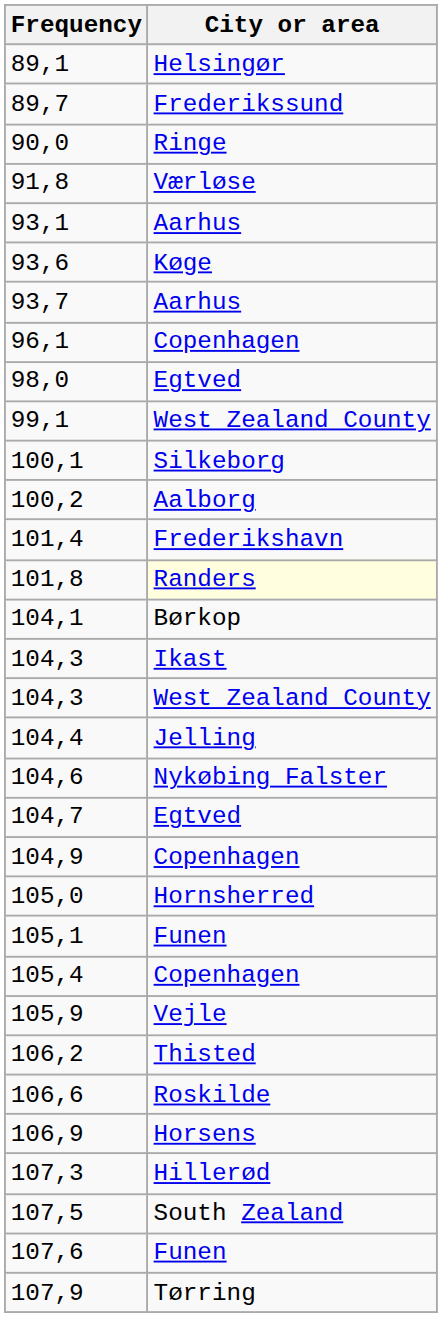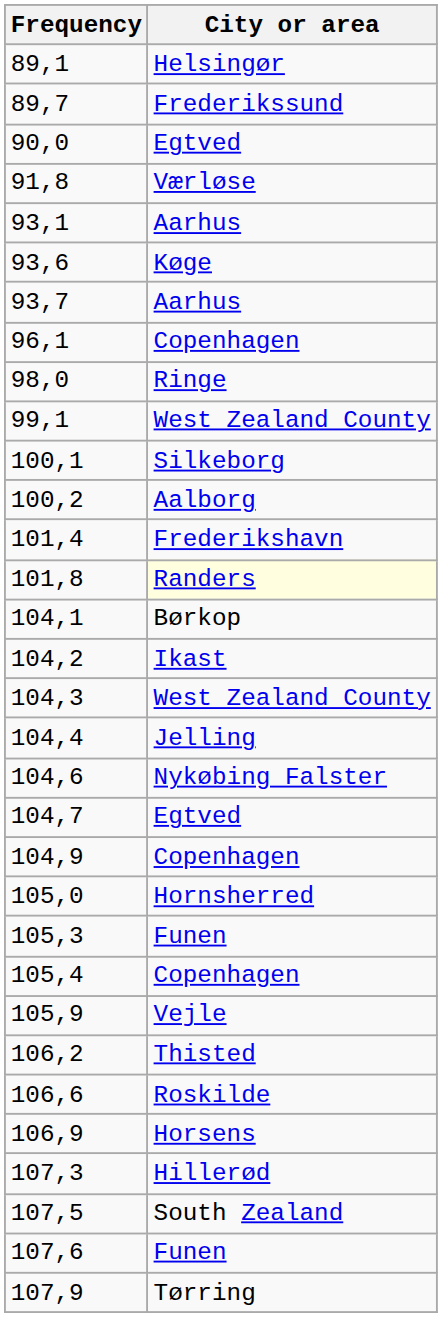(190, 144) Ringe -> (197, 144) Egtved
(197, 381) Egtved -> (190, 381) Ringe
(47, 659) 104,3 -> (47, 659) 104,2
(47, 936) 105,1 -> (47, 936) 105,3
